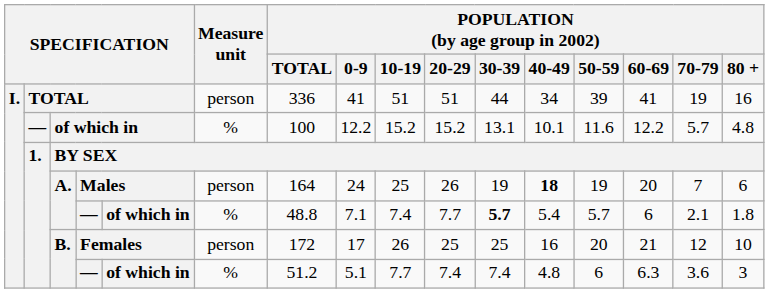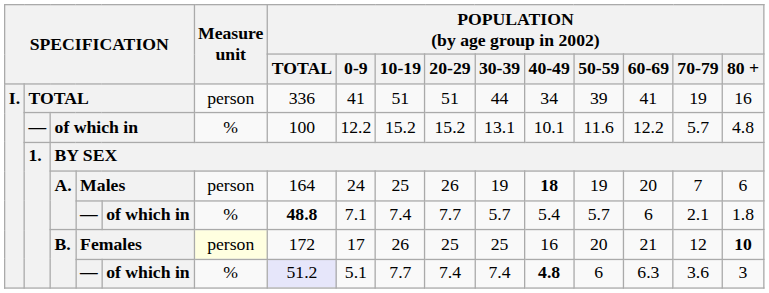(302, 214) normal -> (302, 214) bold
(500, 214) bold -> (500, 214) normal
(231, 243) no background -> (231, 243) lightyellow background
(743, 243) normal -> (743, 243) bold
(302, 272) no background -> (302, 272) lavender background
(549, 272) normal -> (549, 272) bold
